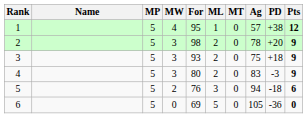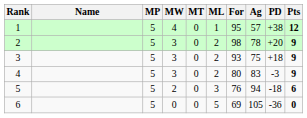columns swapped: (236, 12) <-> (196, 12)
